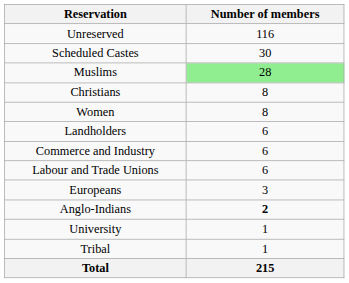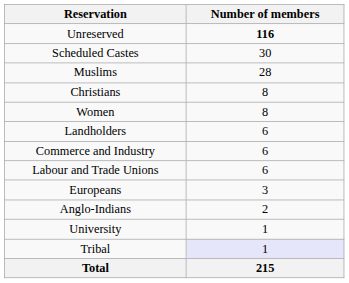(265, 33) normal -> (265, 33) bold
(265, 72) lightgreen background -> (265, 72) no background
(265, 209) bold -> (265, 209) normal
(265, 248) no background -> (265, 248) lavender background
